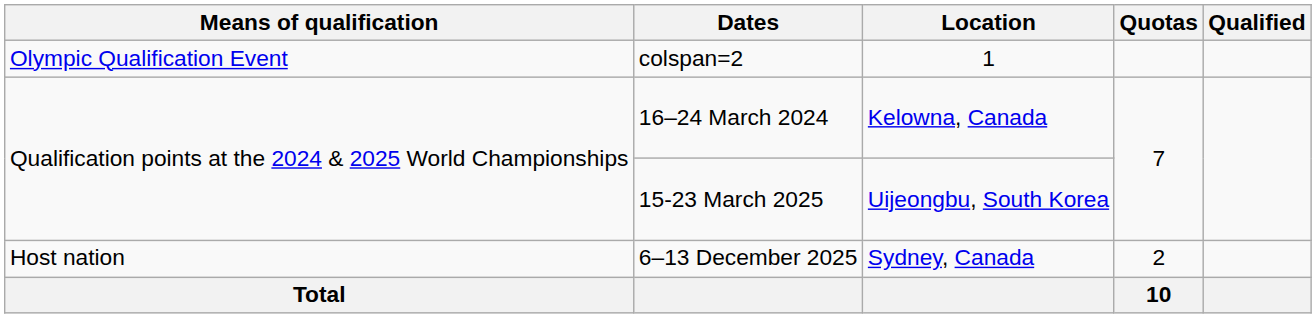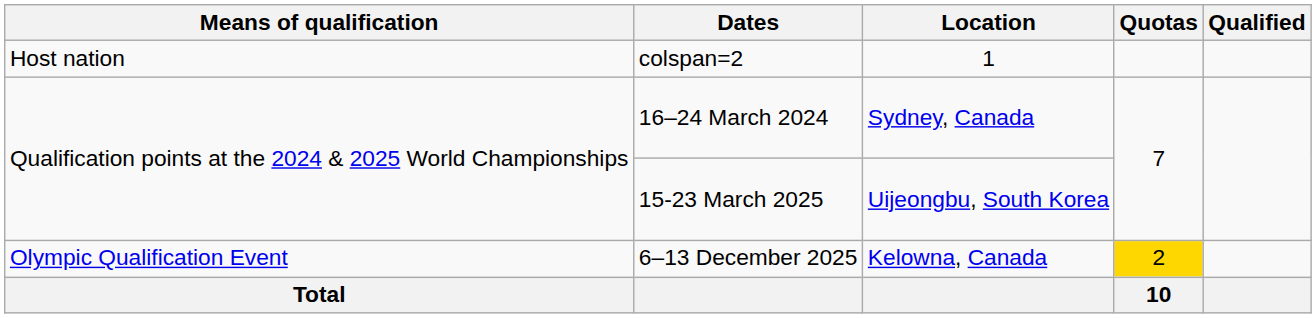(149, 58) Olympic Qualification Event -> (67, 58) Host nation
(958, 117) Kelowna, Canada -> (951, 117) Sydney, Canada
(67, 258) Host nation -> (149, 258) Olympic Qualification Event
(951, 258) Sydney, Canada -> (958, 258) Kelowna, Canada
(1159, 258) no background -> (1159, 258) gold background
